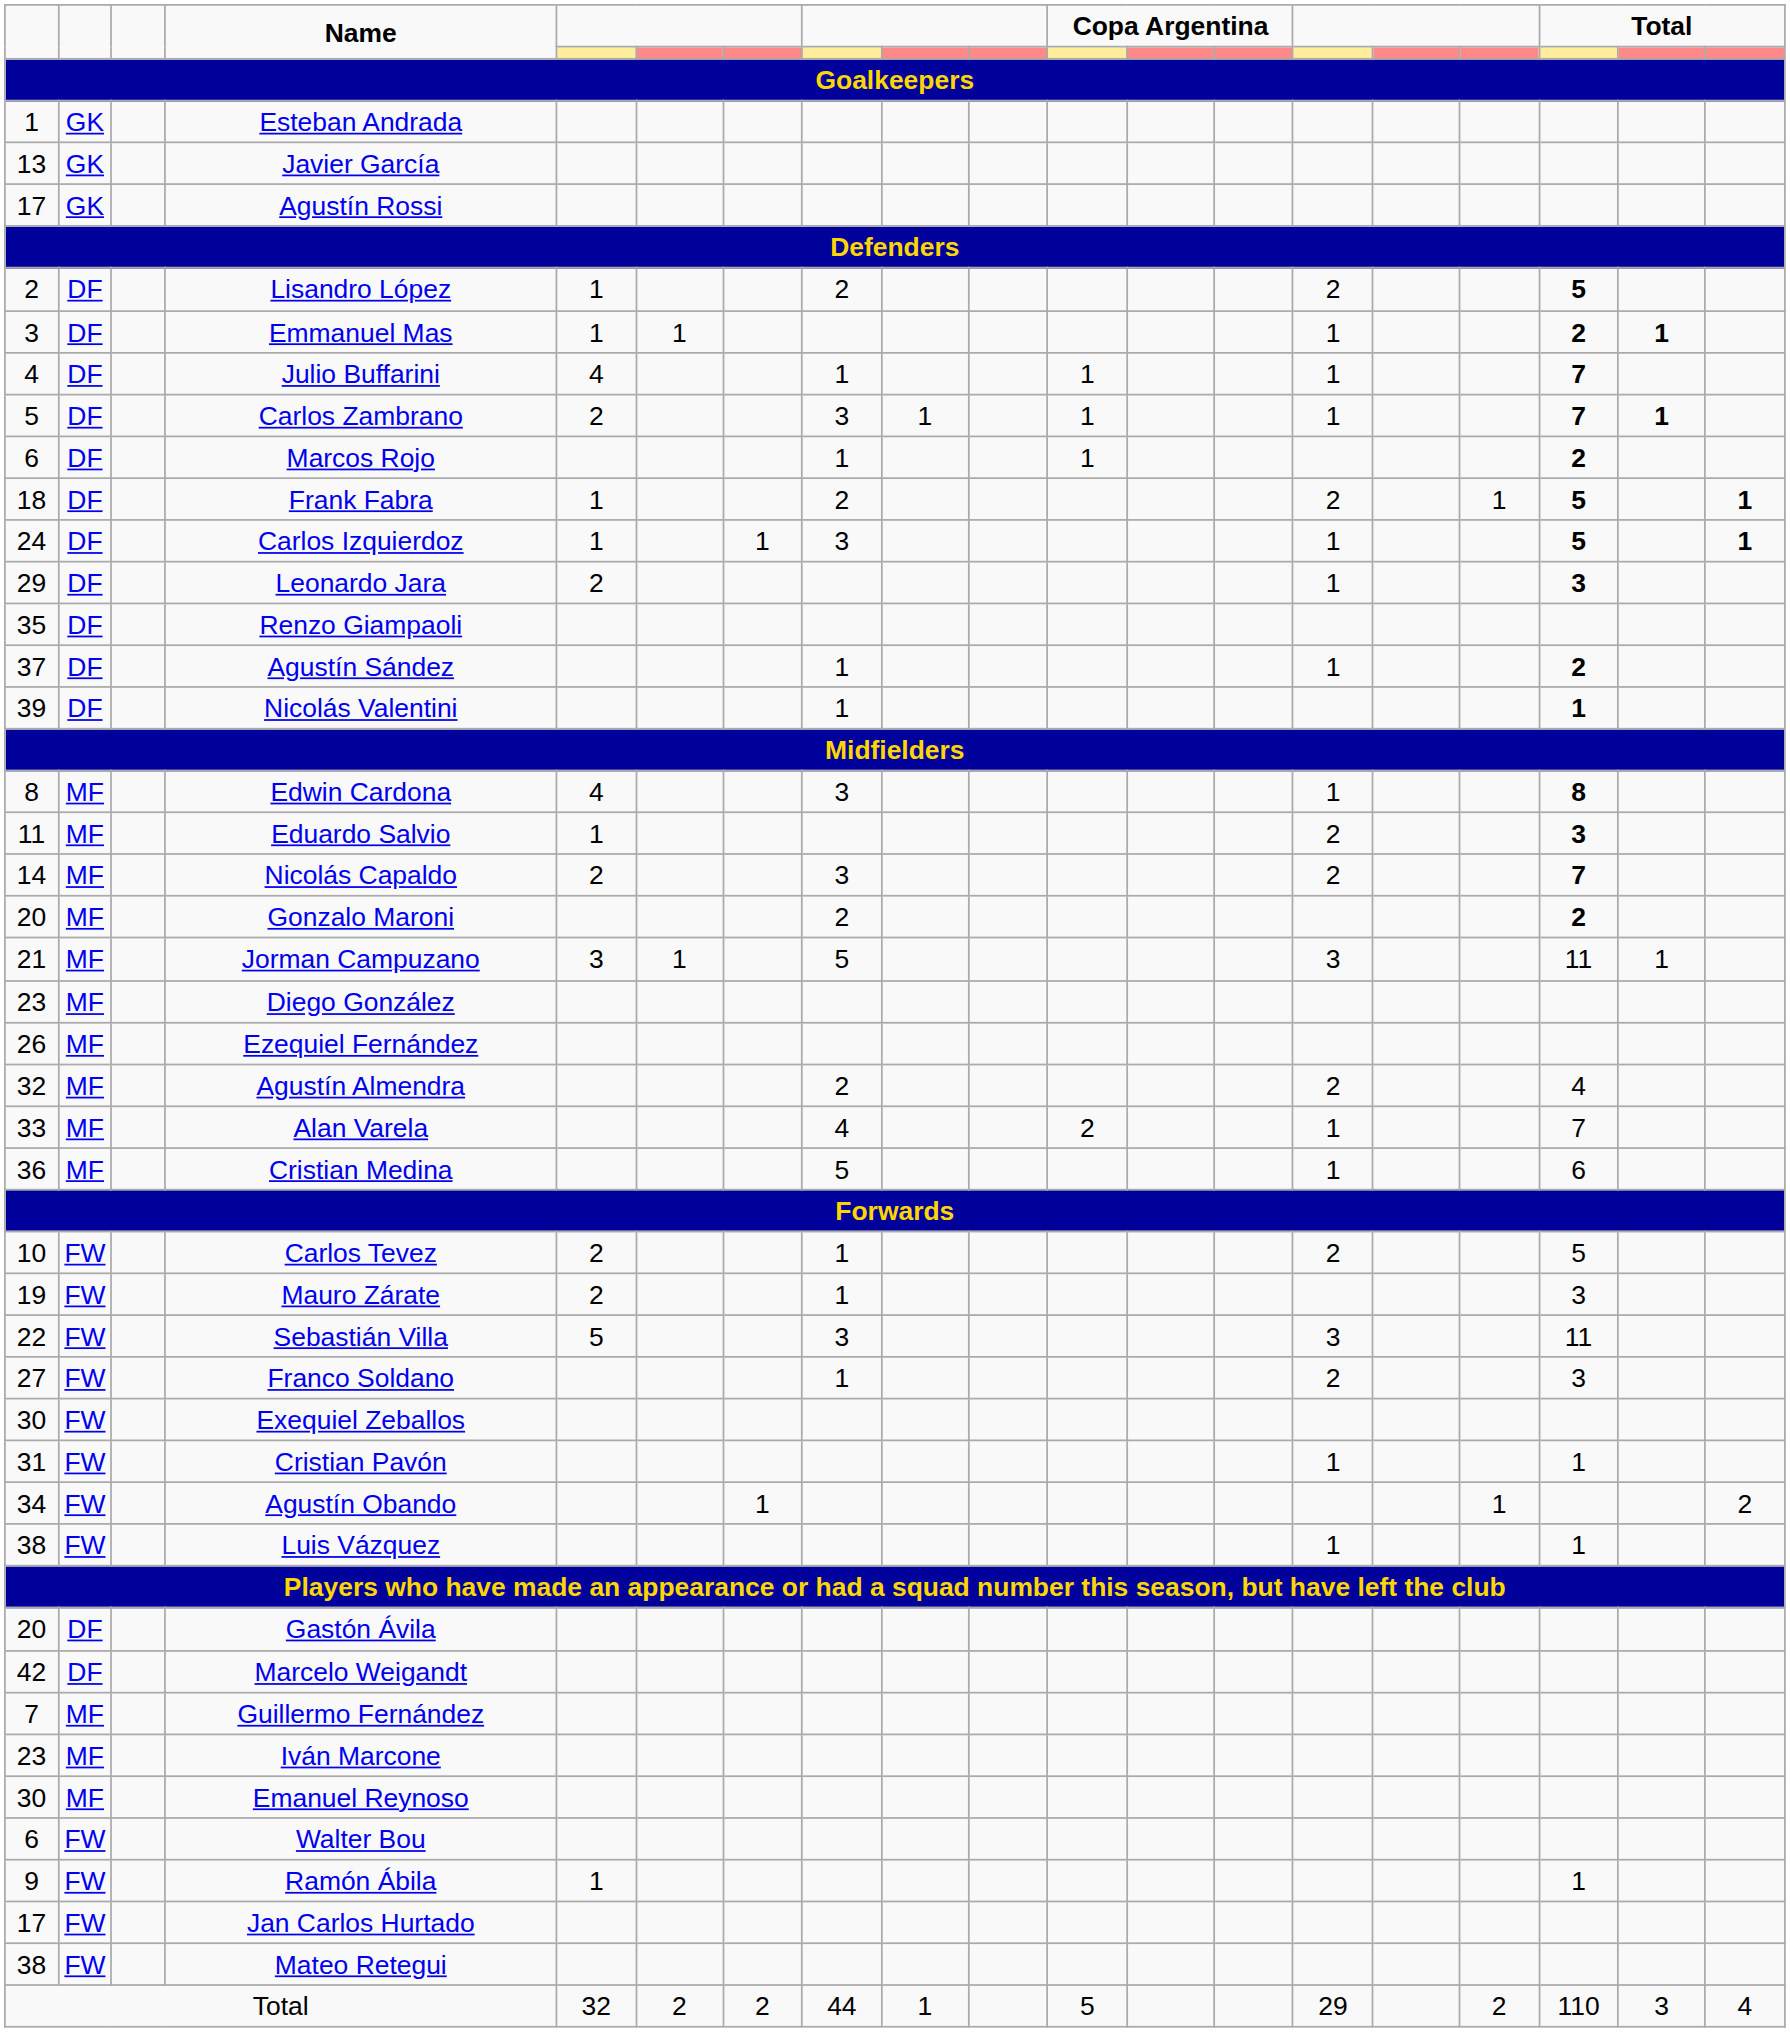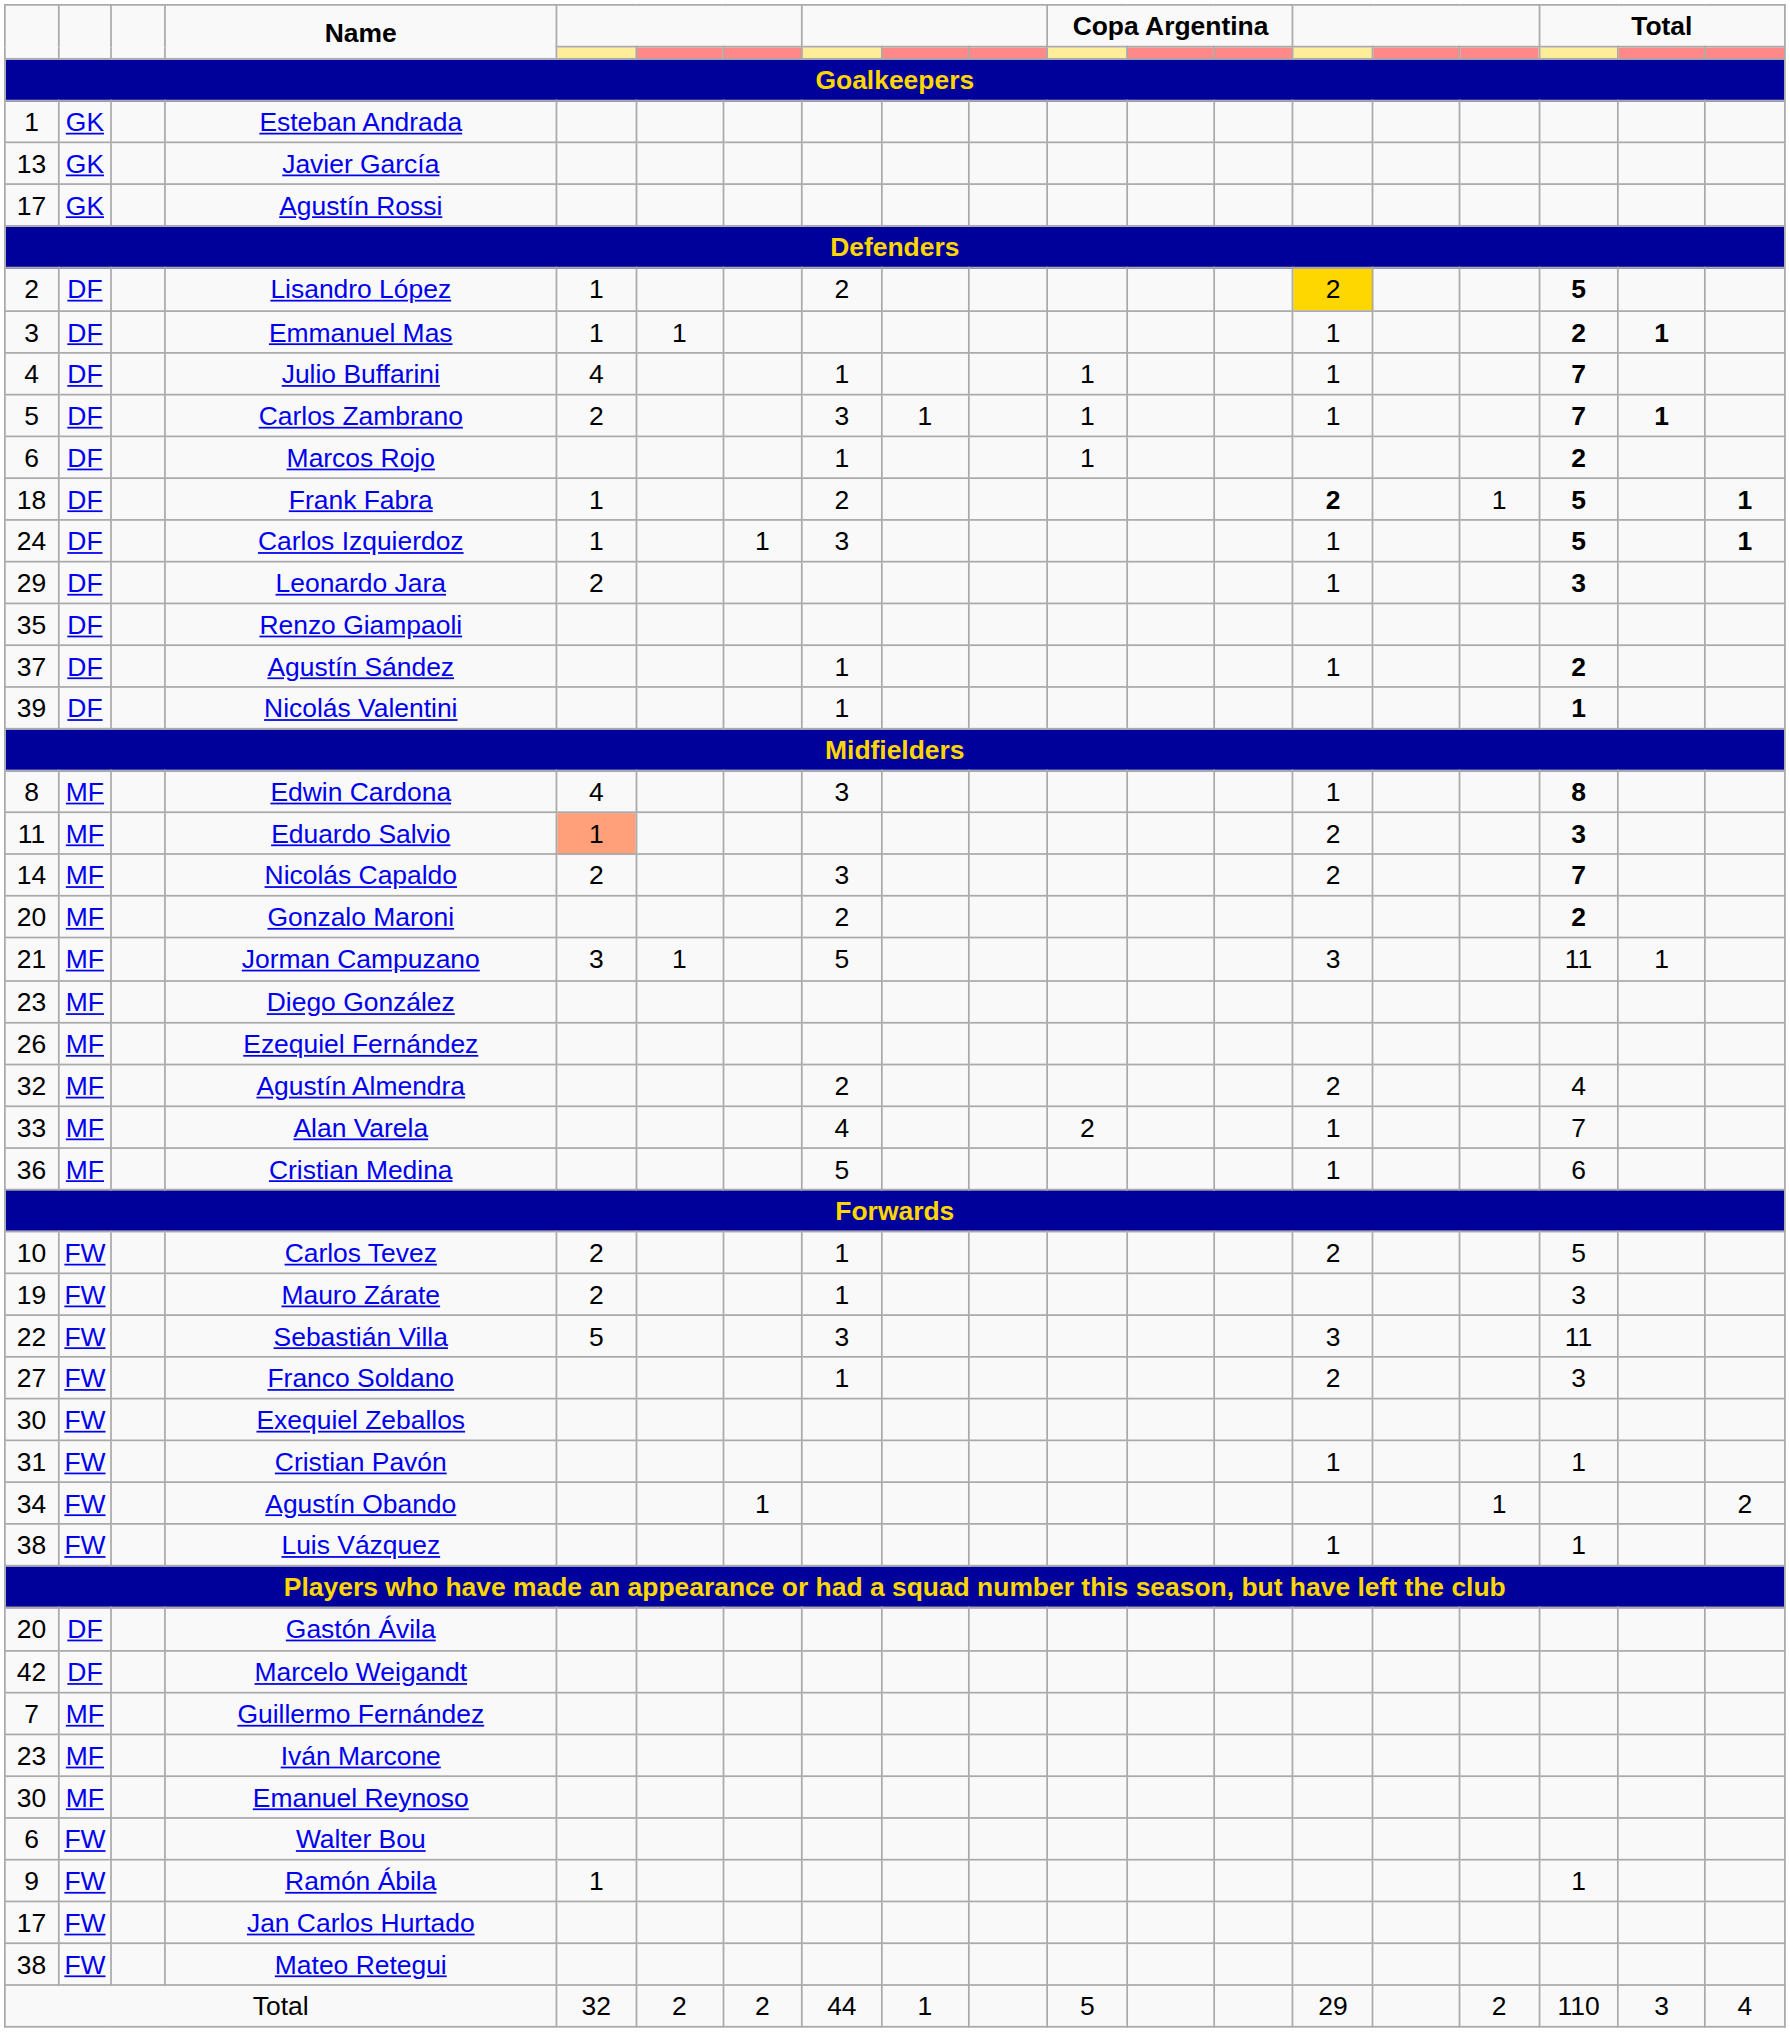(1333, 289) no background -> (1333, 289) gold background
(1333, 499) normal -> (1333, 499) bold
(596, 834) no background -> (596, 834) lightsalmon background
